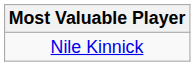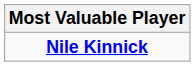(97, 46) normal -> (97, 46) bold
